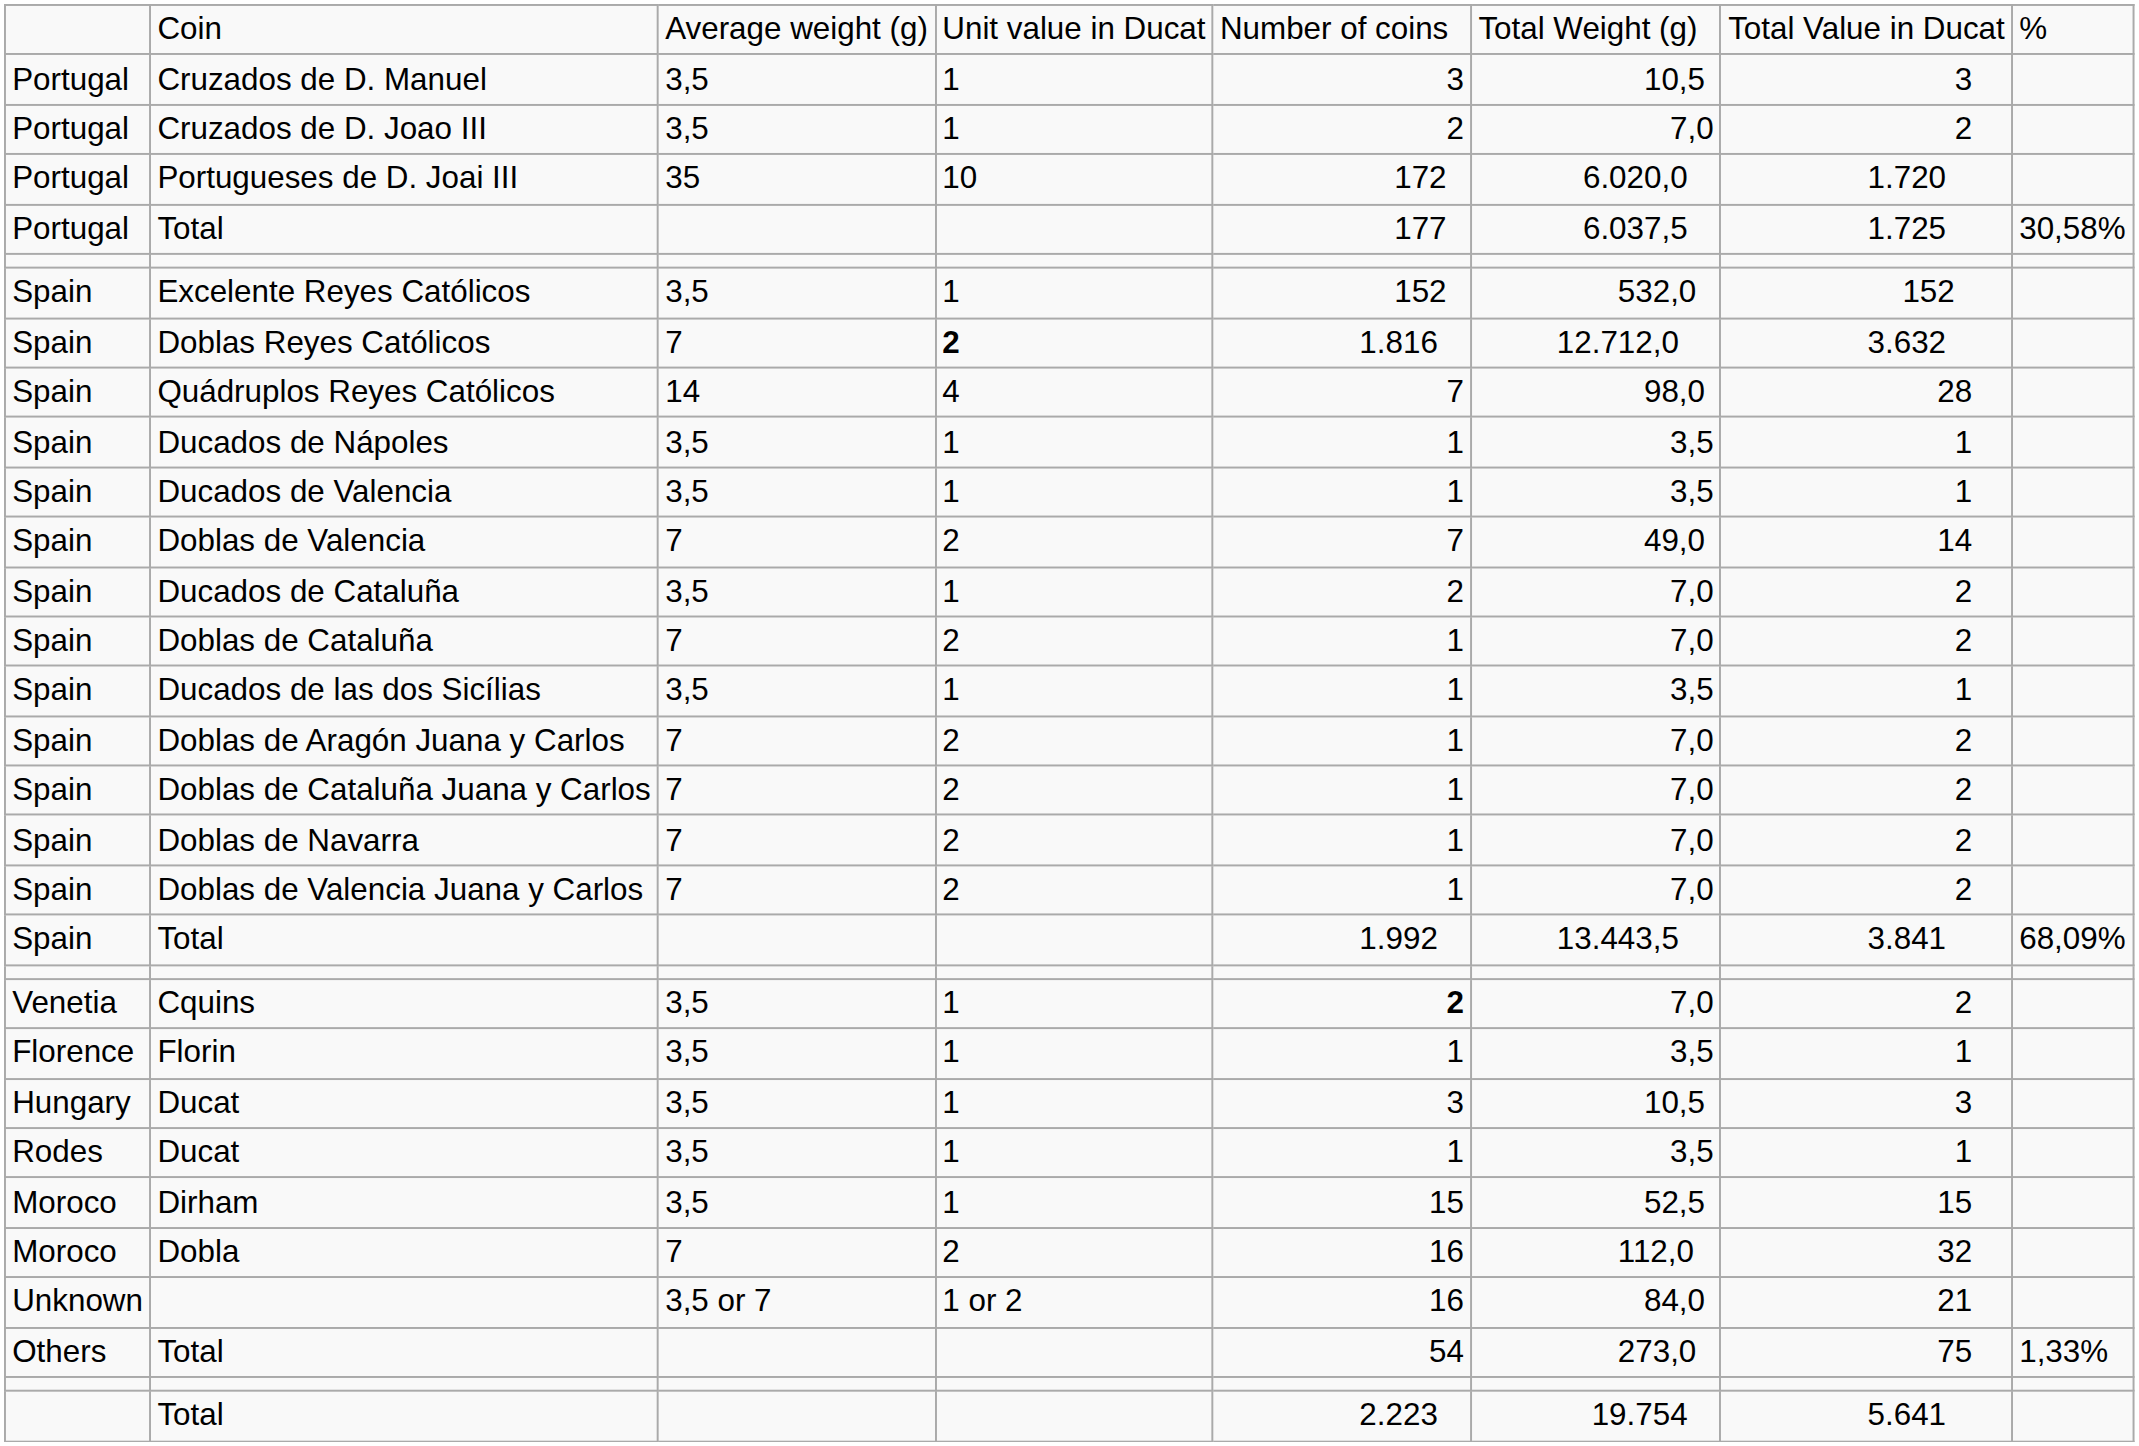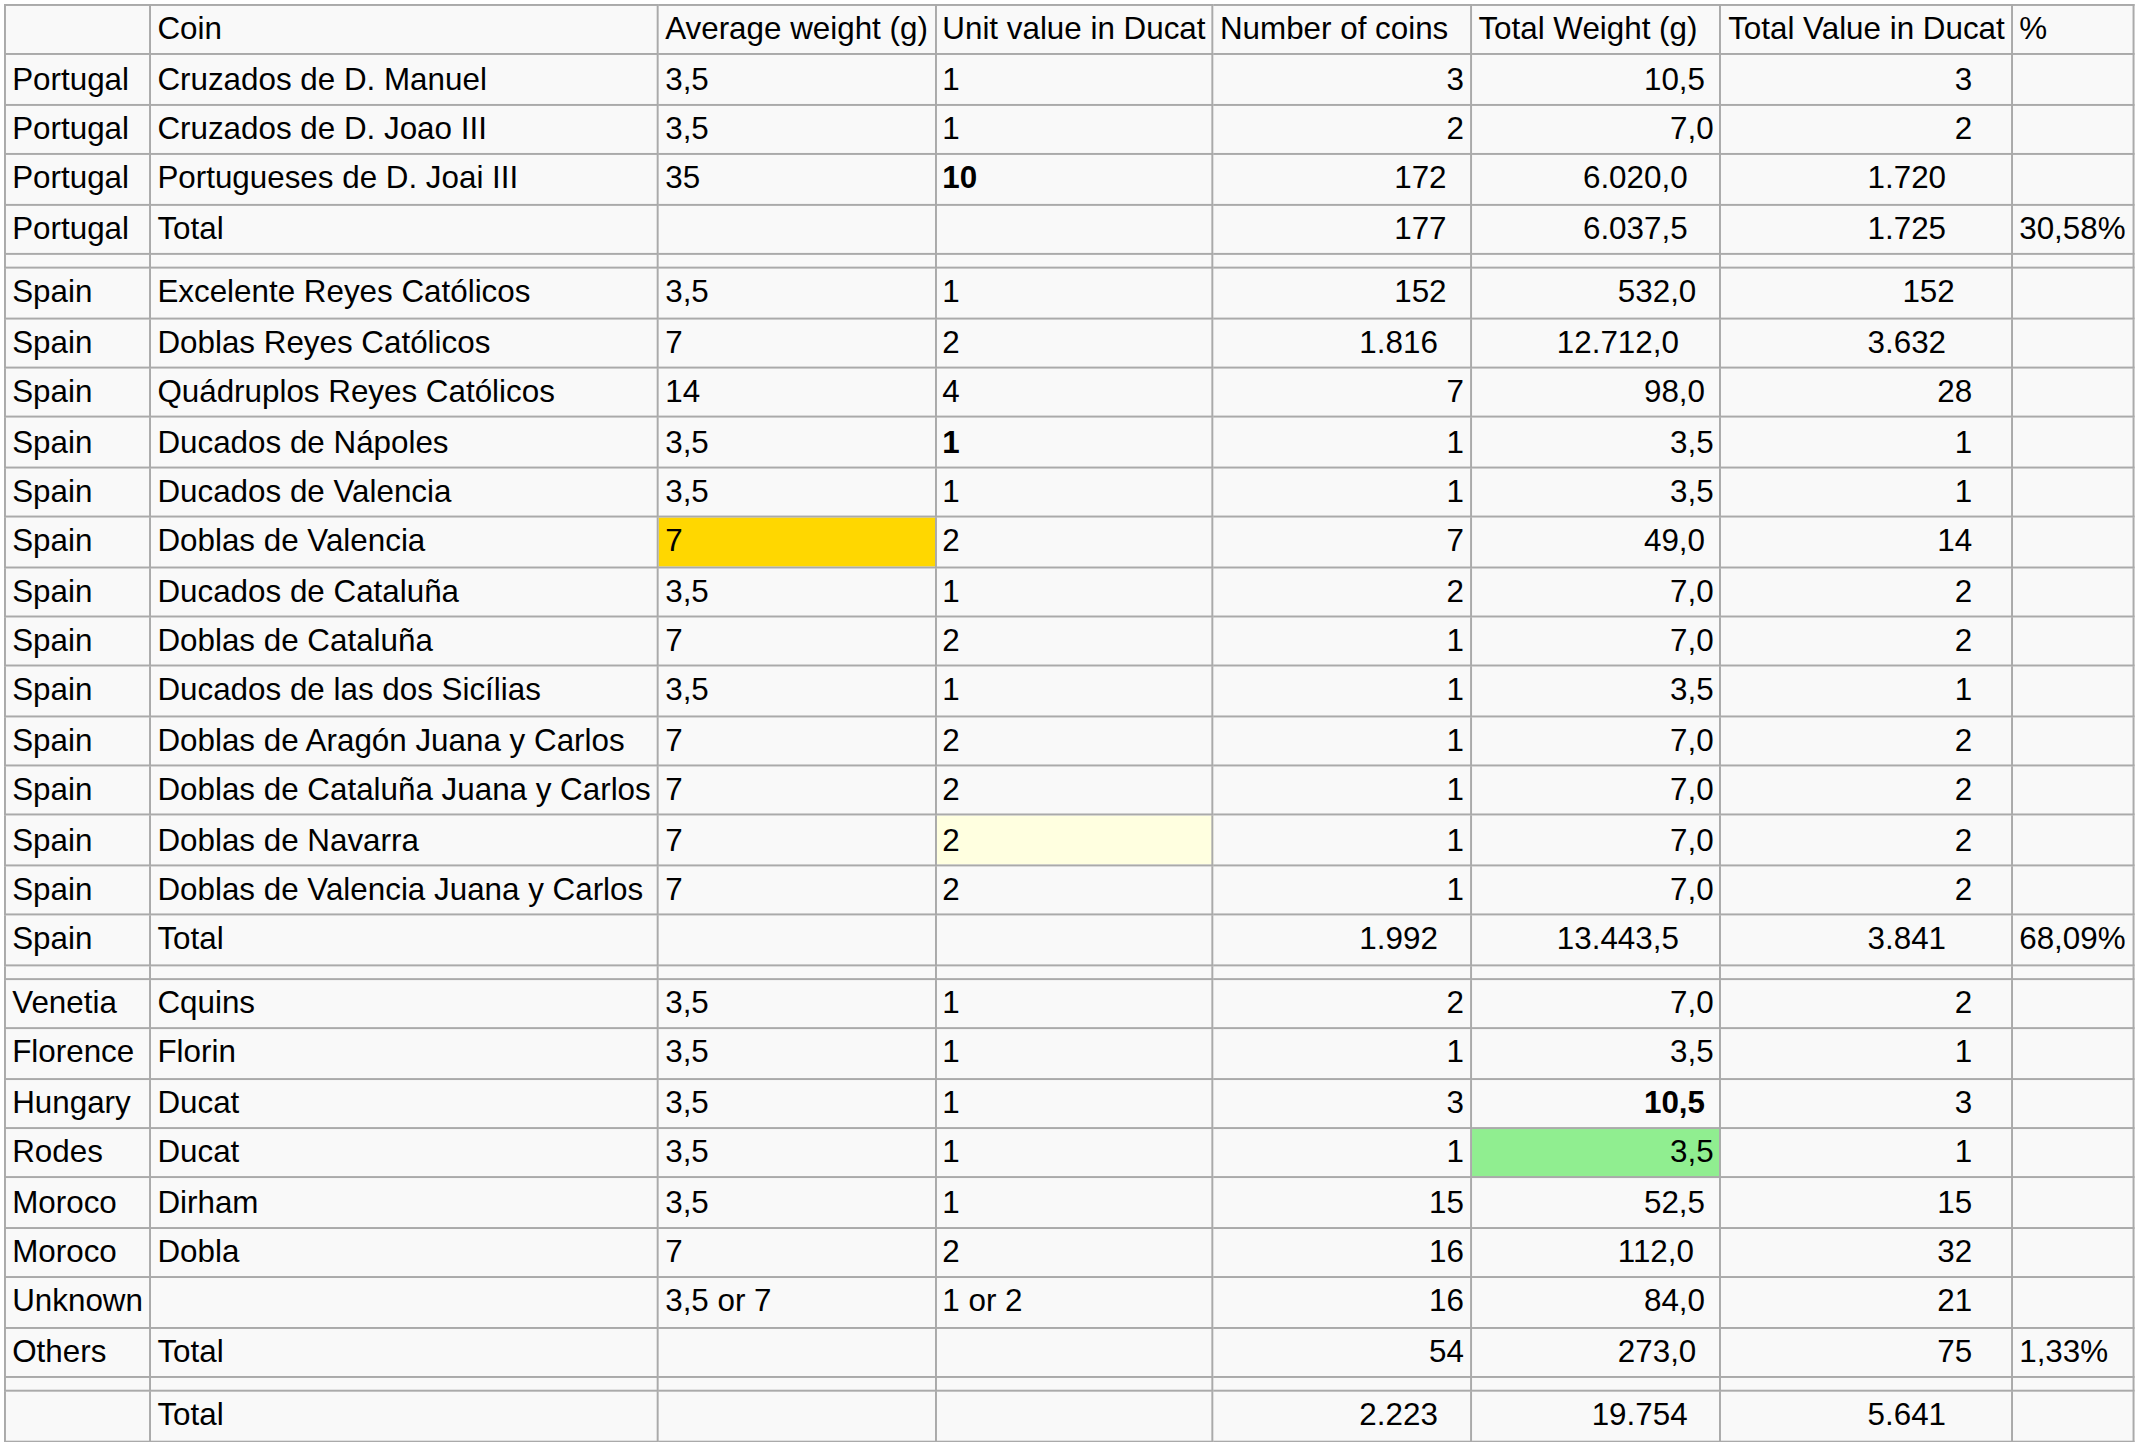(960, 178) normal -> (960, 178) bold
(951, 342) bold -> (951, 342) normal
(951, 441) normal -> (951, 441) bold
(674, 541) no background -> (674, 541) gold background
(951, 839) no background -> (951, 839) lightyellow background
(1342, 1003) bold -> (1342, 1003) normal
(1592, 1102) normal -> (1592, 1102) bold
(1596, 1152) no background -> (1596, 1152) lightgreen background
